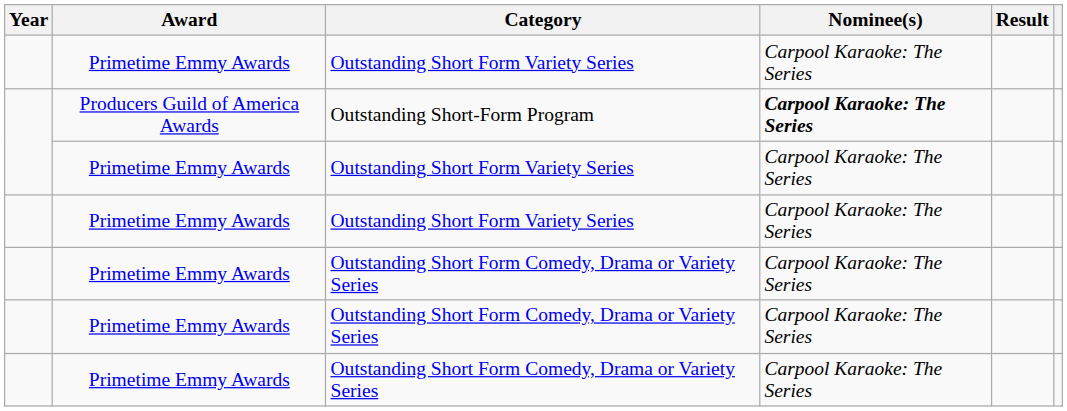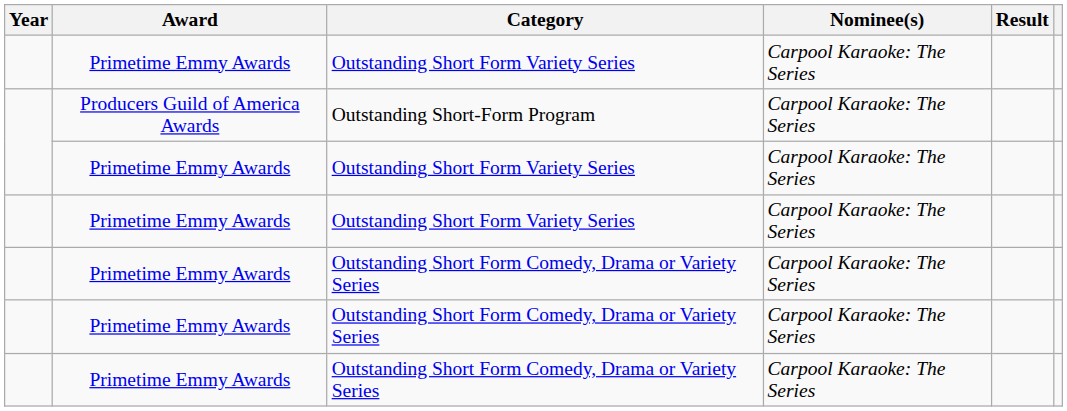(855, 114) bold -> (857, 114) normal
